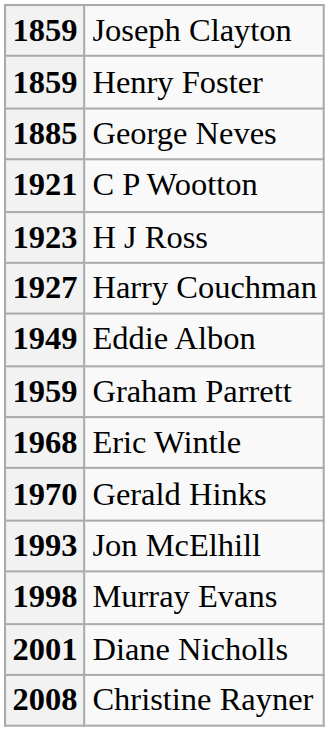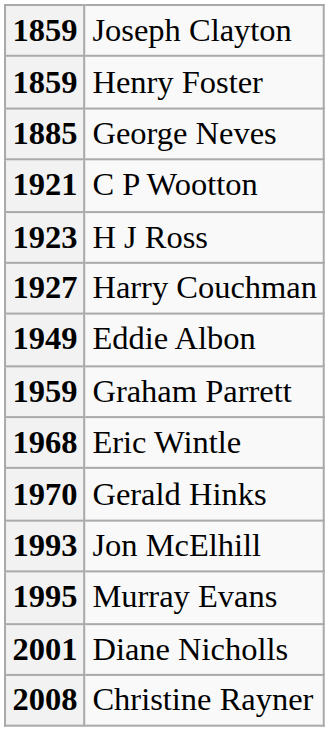(45, 596) 1998 -> (45, 596) 1995
